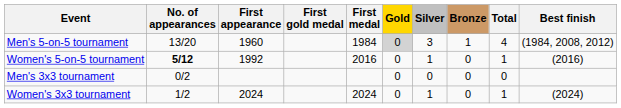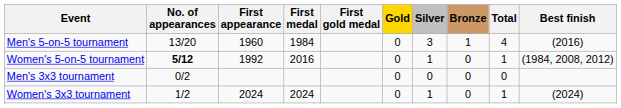columns swapped: (364, 19) <-> (315, 19)
(398, 42) lightgrey background -> (398, 42) no background
(568, 42) (1984, 2008, 2012) -> (568, 42) (2016)
(568, 59) (2016) -> (568, 59) (1984, 2008, 2012)
